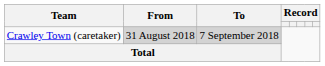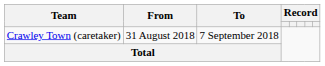(160, 35) lightgrey background -> (160, 35) no background
(239, 35) lightgrey background -> (239, 35) no background
